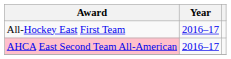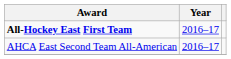(66, 29) normal -> (69, 29) bold
(92, 46) pink background -> (92, 46) no background
